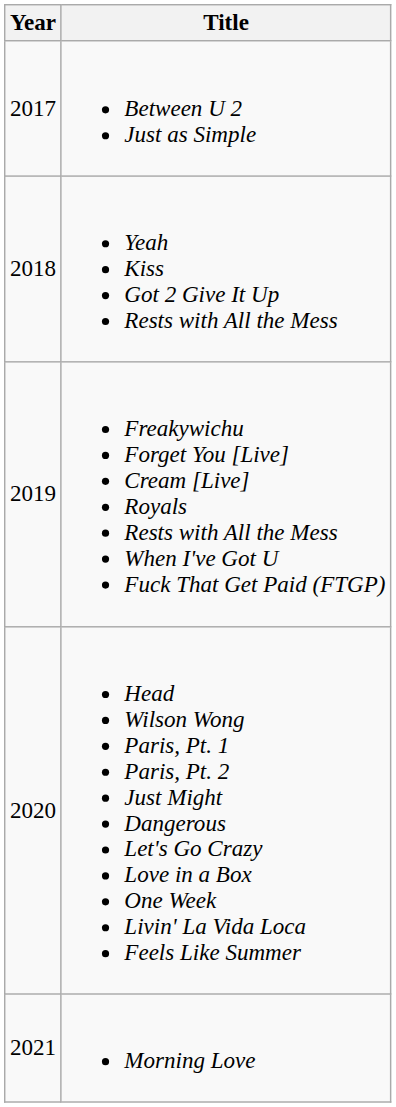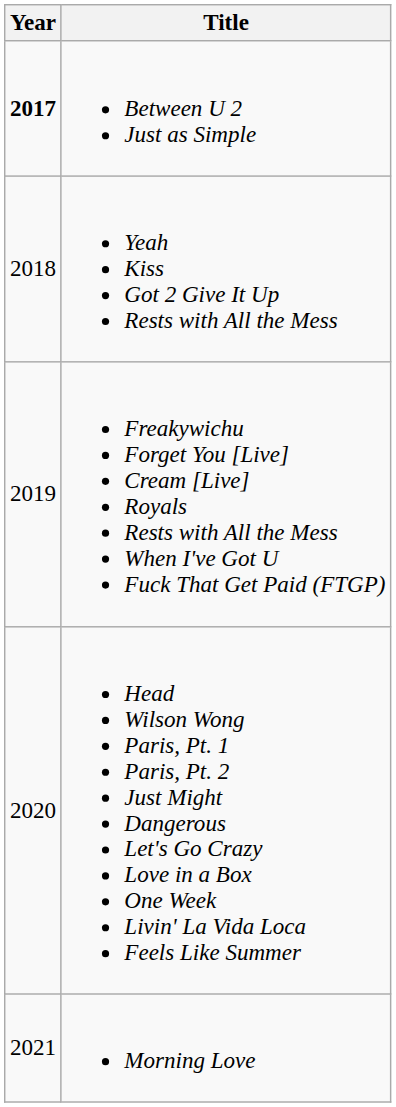(33, 108) normal -> (33, 108) bold
